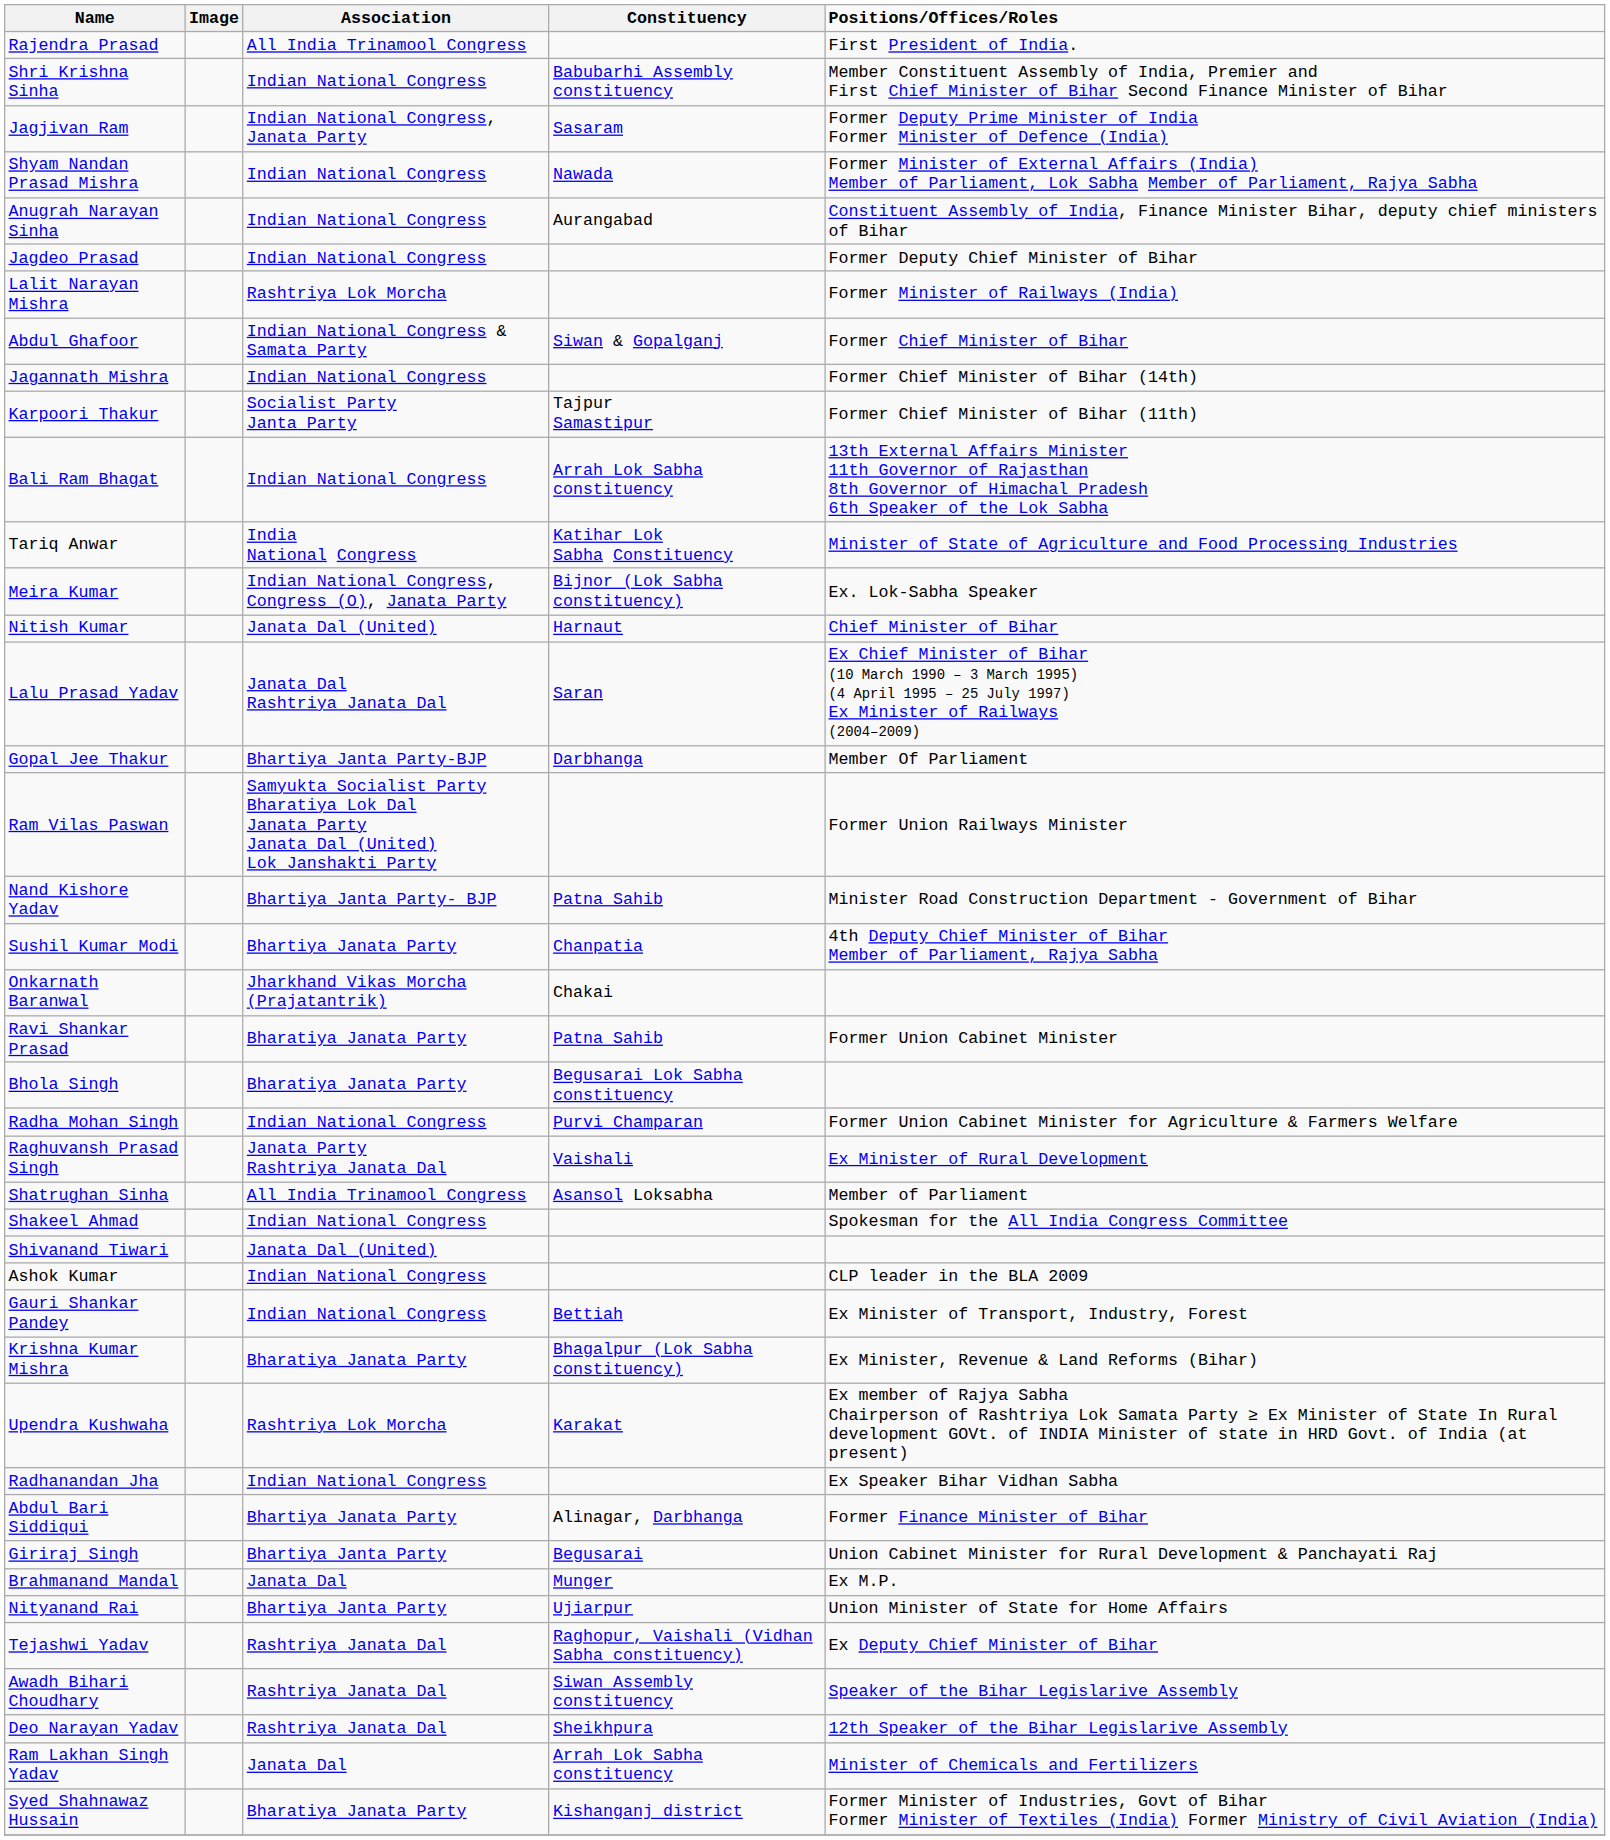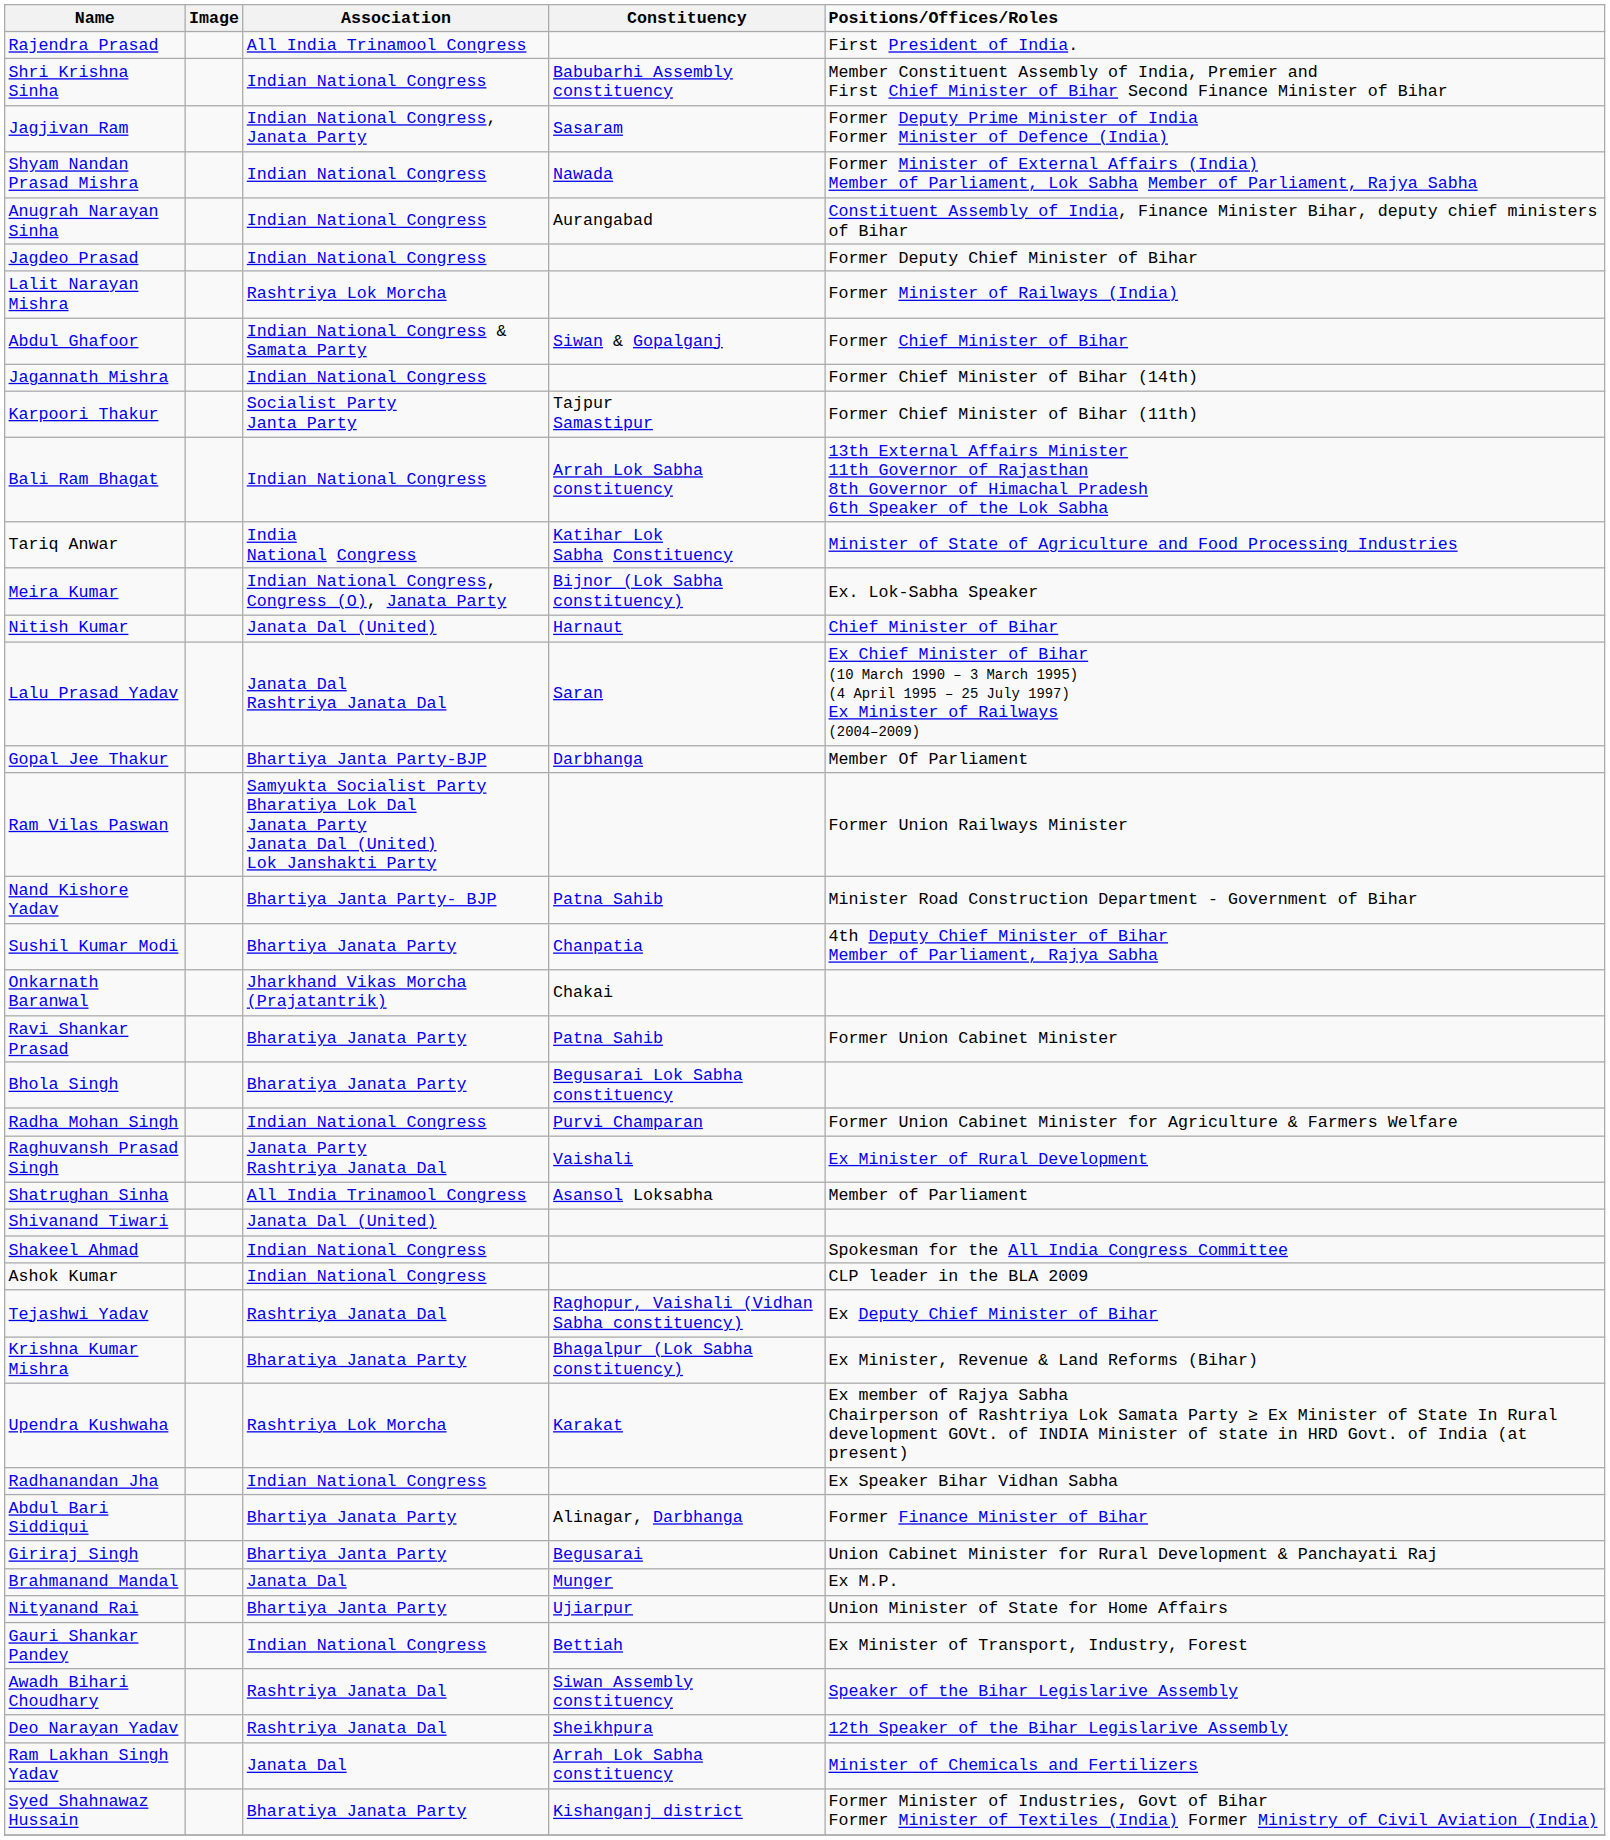rows swapped: (88, 1250) <-> (74, 1223)
rows swapped: (74, 1313) <-> (78, 1646)
